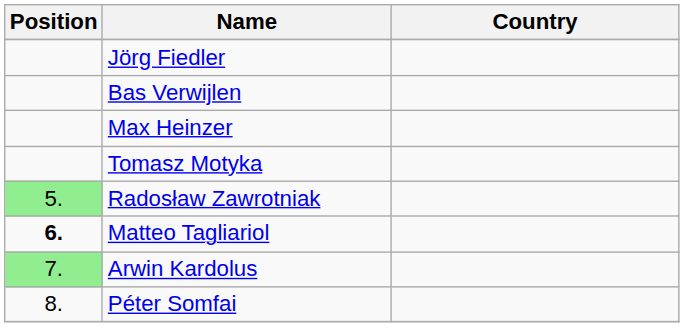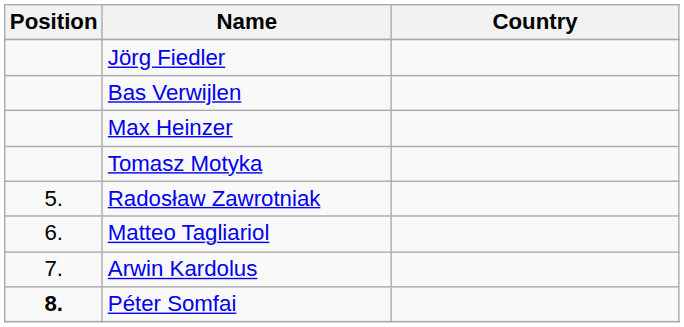(54, 198) lightgreen background -> (54, 198) no background
(54, 233) bold -> (54, 233) normal
(54, 269) lightgreen background -> (54, 269) no background
(54, 304) normal -> (54, 304) bold
